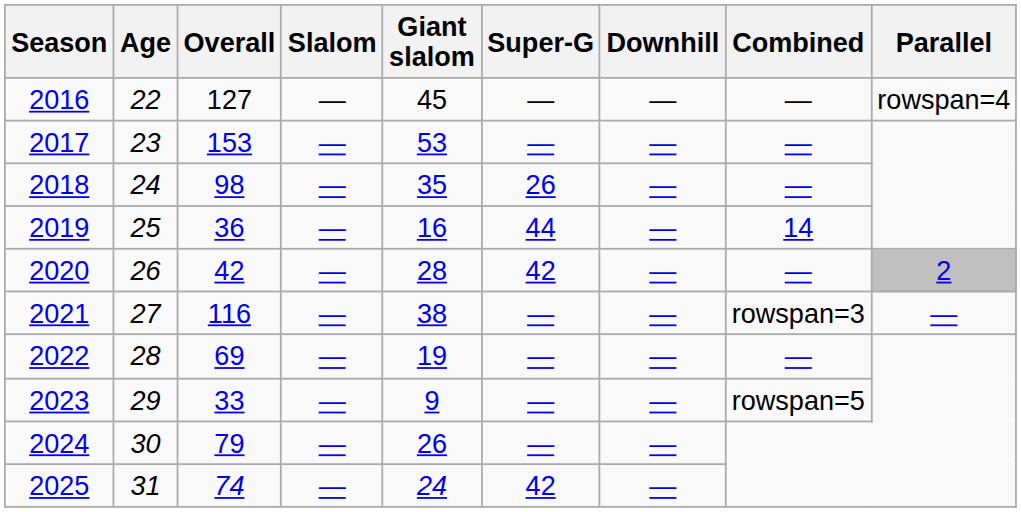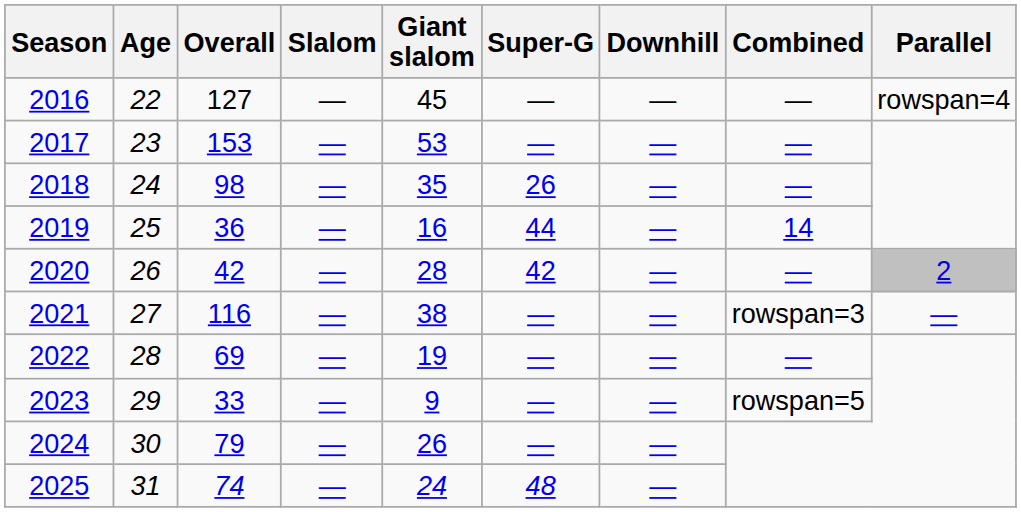(541, 485) 42 -> (541, 485) 48
